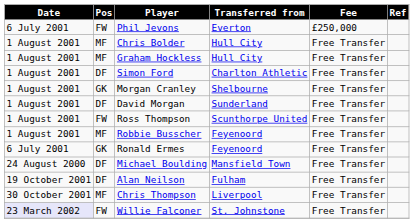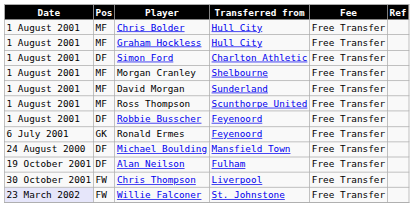- row: (148, 27)
(101, 88) GK -> (101, 73) MF
(101, 104) DF -> (101, 88) MF
(101, 119) FW -> (101, 104) MF
(101, 134) MF -> (101, 119) DF
(101, 195) MF -> (101, 180) FW
